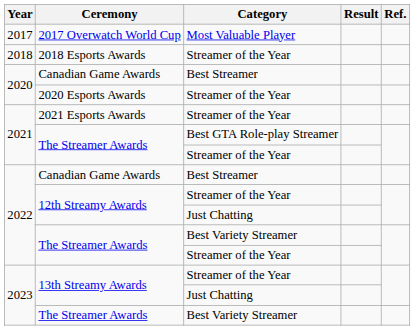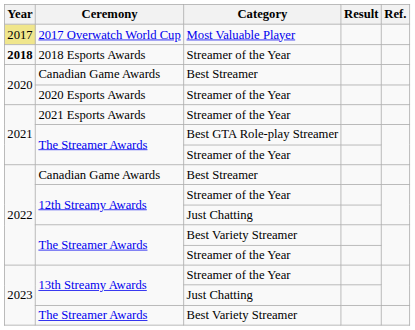(20, 34) no background -> (20, 34) khaki background
(20, 54) normal -> (20, 54) bold
